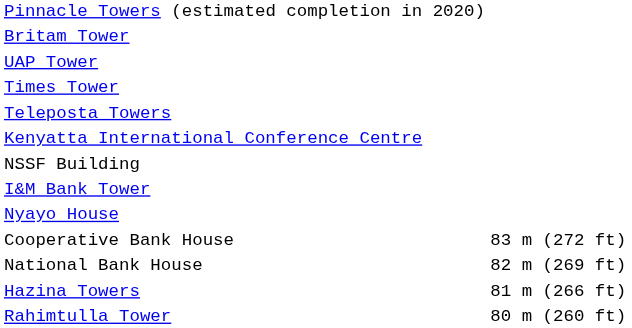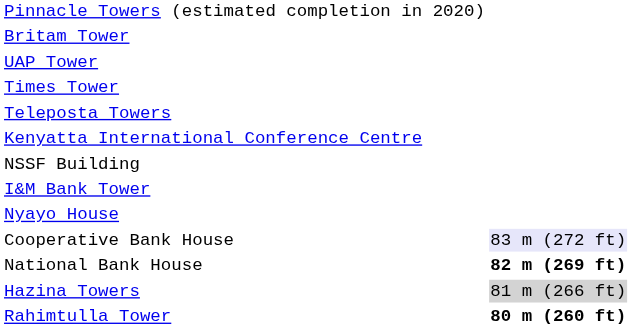(558, 240) no background -> (558, 240) lavender background
(558, 266) normal -> (558, 266) bold
(558, 291) no background -> (558, 291) lightgrey background
(558, 317) normal -> (558, 317) bold
